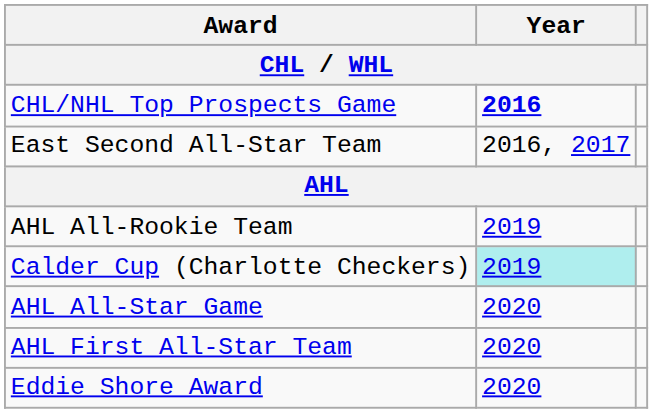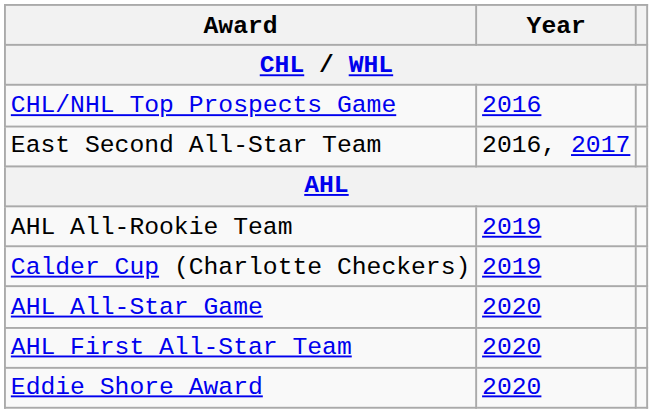(512, 106) bold -> (512, 106) normal
(512, 267) paleturquoise background -> (512, 267) no background
